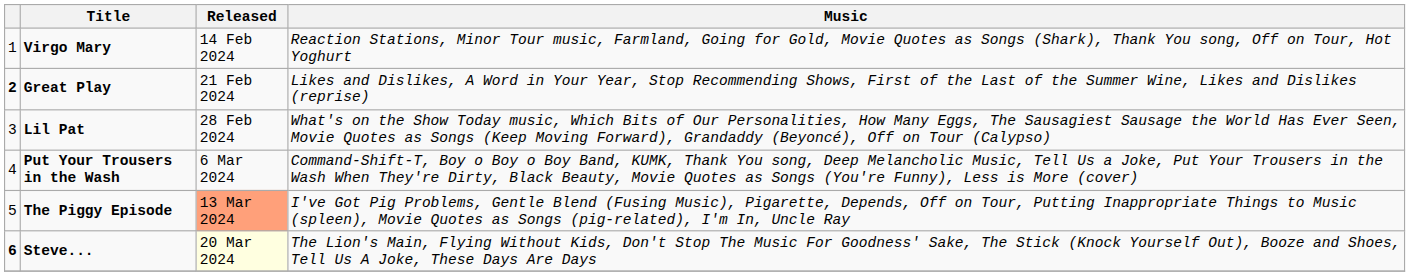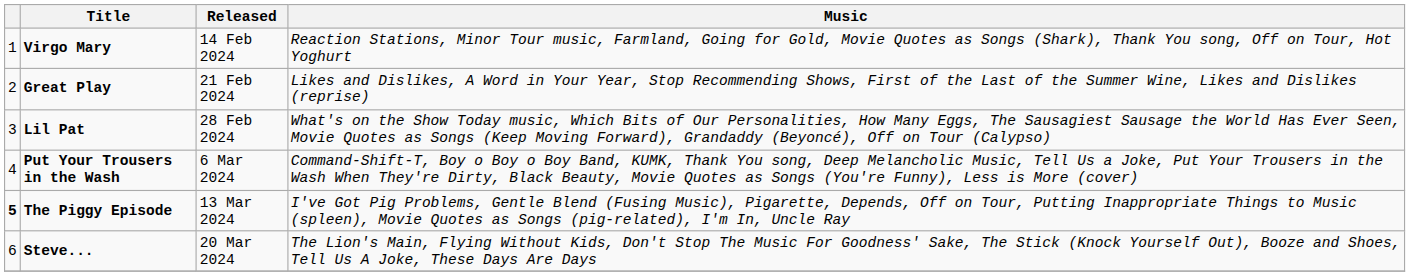(12, 89) bold -> (12, 89) normal
(12, 211) normal -> (12, 211) bold
(226, 211) lightsalmon background -> (226, 211) no background
(12, 251) bold -> (12, 251) normal
(226, 251) lightyellow background -> (226, 251) no background
